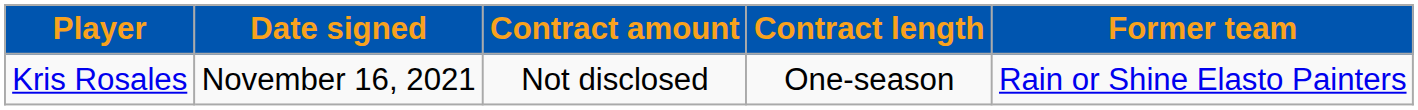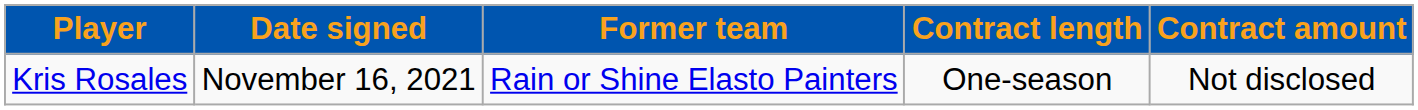columns swapped: (615, 29) <-> (1203, 29)
